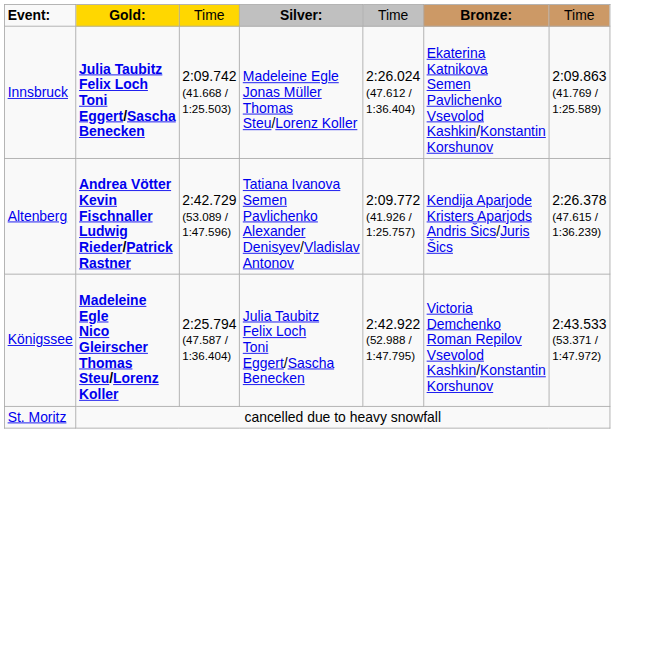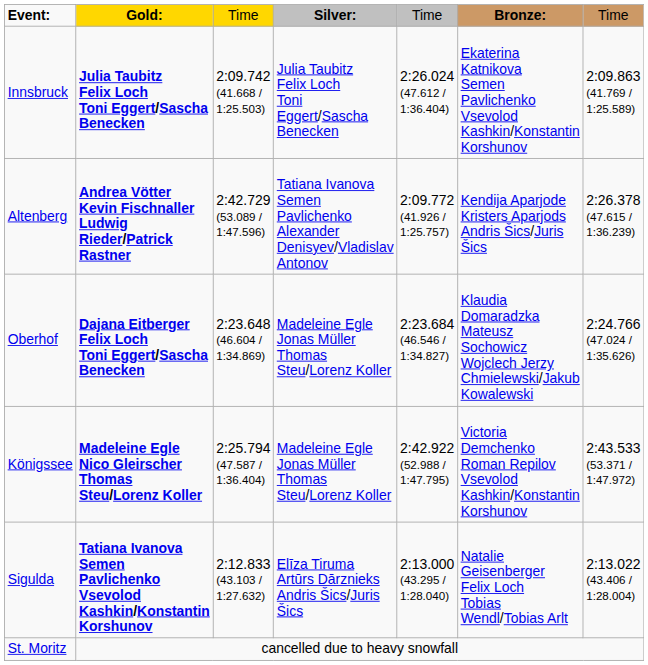(300, 100) Madeleine Egle Jonas Müller Thomas Steu/Lorenz Koller -> (322, 100) Julia Taubitz Felix Loch Toni Eggert/Sascha Benecken
+ row: (33, 340)
(288, 347) Julia Taubitz Felix Loch Toni Eggert/Sascha Benecken -> (334, 471) Madeleine Egle Jonas Müller Thomas Steu/Lorenz Koller
+ row: (31, 580)
